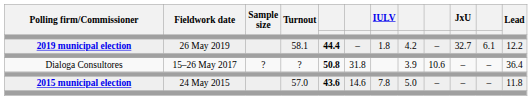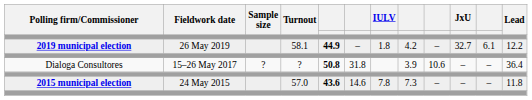(332, 46) 44.4 -> (332, 46) 44.9
(411, 83) 5.0 -> (411, 83) 7.3
